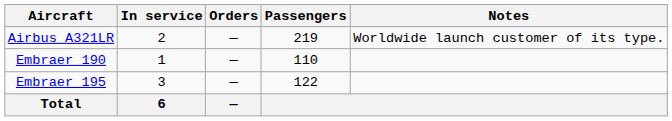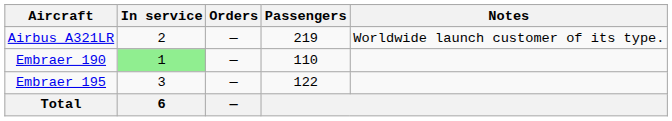(162, 60) no background -> (162, 60) lightgreen background
